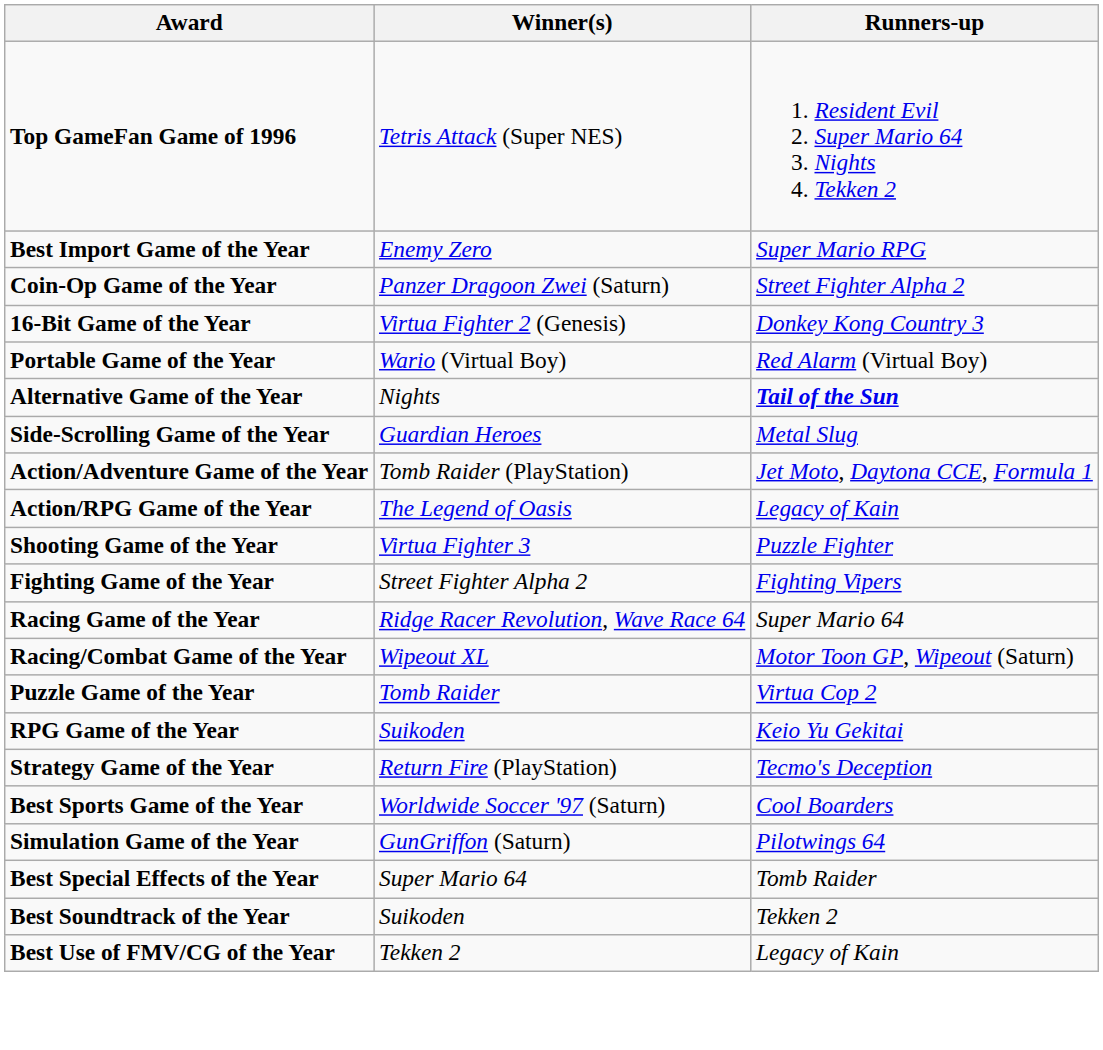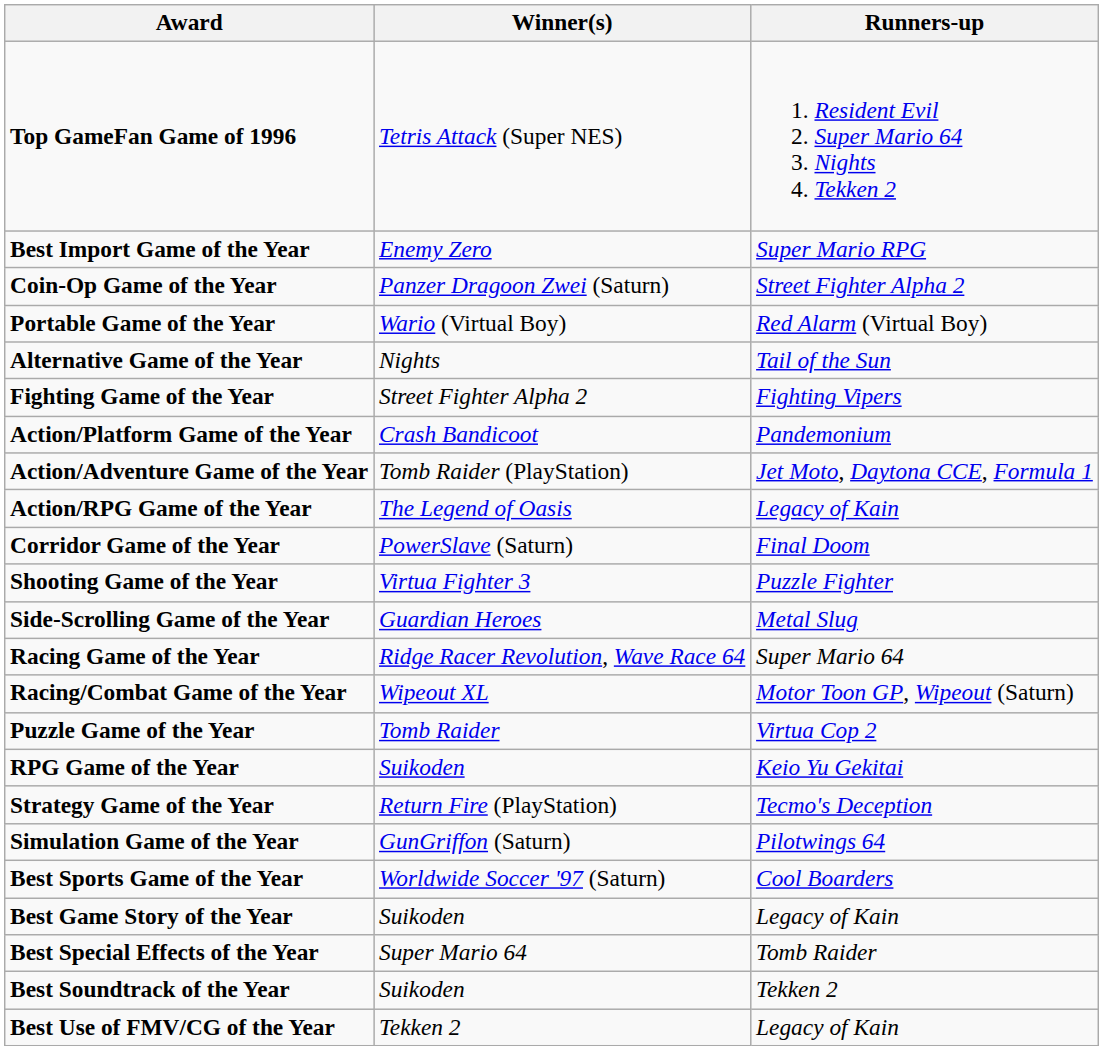- row: (130, 323)
(827, 397) bold -> (823, 360) normal
rows swapped: (170, 434) <-> (142, 582)
+ row: (181, 434)
+ row: (145, 545)
rows swapped: (154, 841) <-> (157, 804)
+ row: (151, 915)
